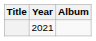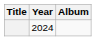(42, 28) 2021 -> (42, 28) 2024
